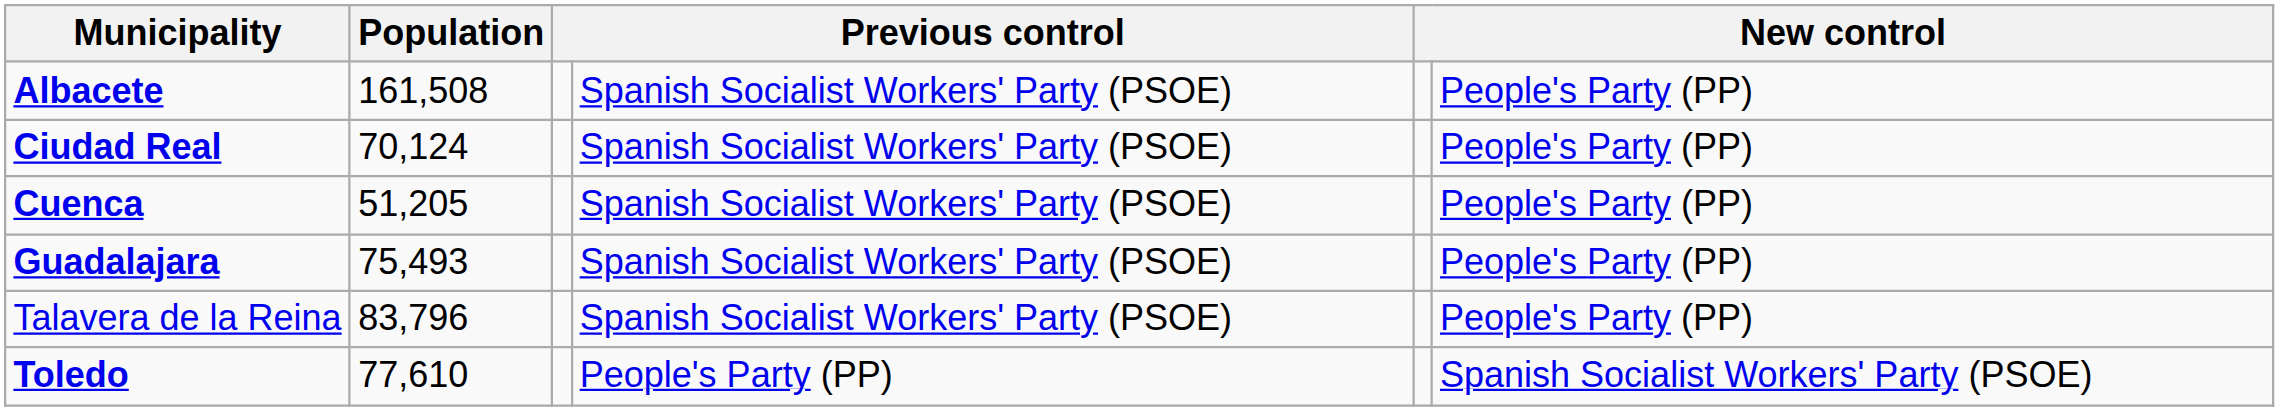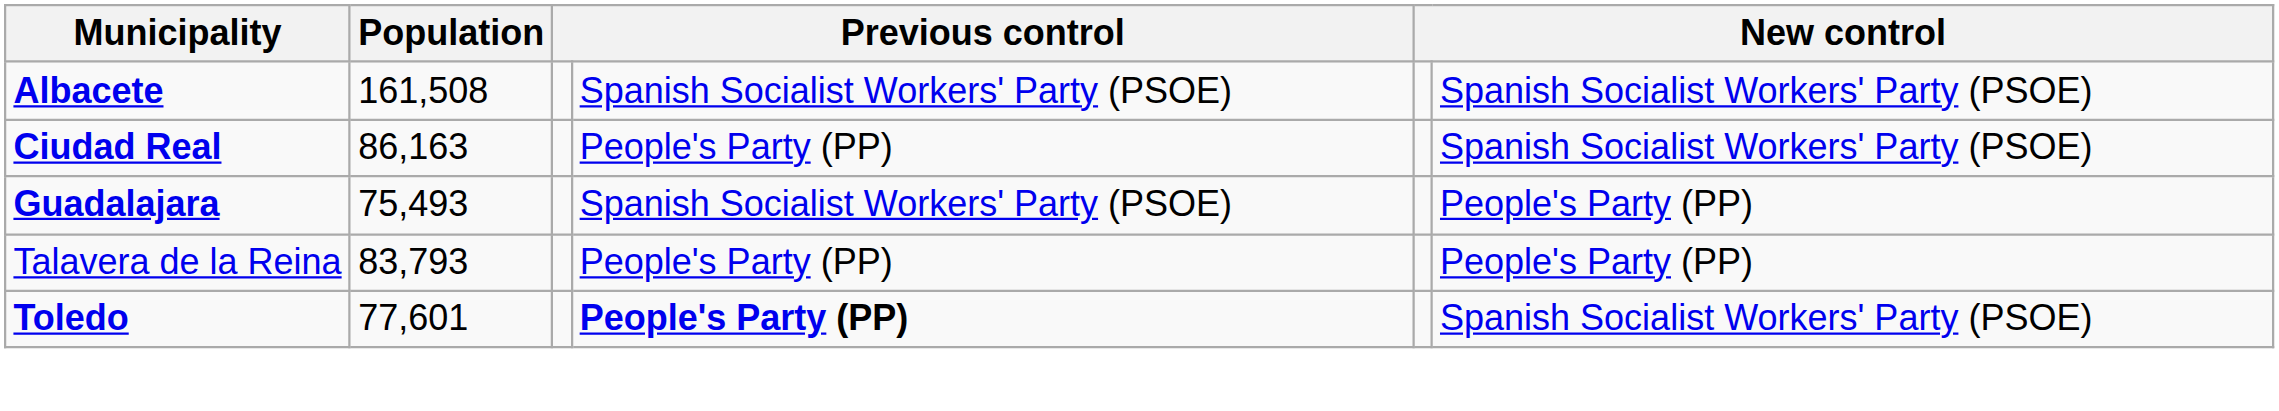(1597, 90) People's Party (PP) -> (1766, 90) Spanish Socialist Workers' Party (PSOE)
(413, 147) 70,124 -> (413, 147) 86,163
(906, 147) Spanish Socialist Workers' Party (PSOE) -> (736, 147) People's Party (PP)
(1597, 147) People's Party (PP) -> (1766, 147) Spanish Socialist Workers' Party (PSOE)
- row: (78, 204)
(413, 318) 83,796 -> (413, 261) 83,793
(906, 318) Spanish Socialist Workers' Party (PSOE) -> (736, 261) People's Party (PP)
(413, 375) 77,610 -> (413, 318) 77,601
(736, 375) normal -> (744, 318) bold
